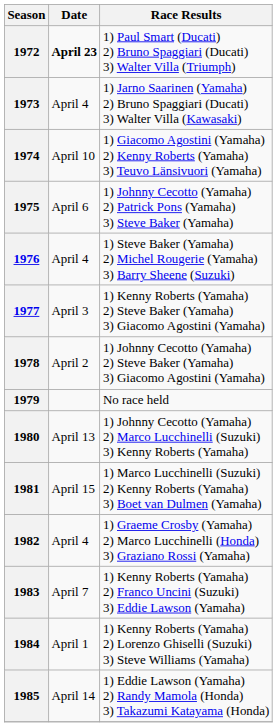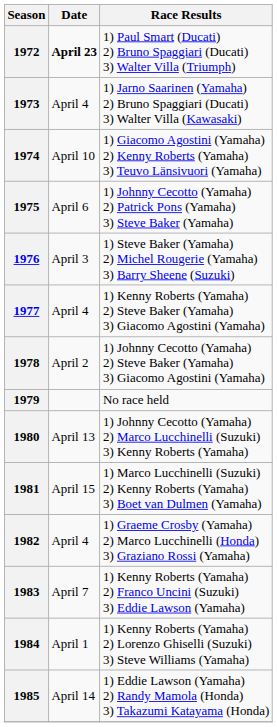(70, 259) April 4 -> (70, 259) April 3
(70, 311) April 3 -> (70, 311) April 4
